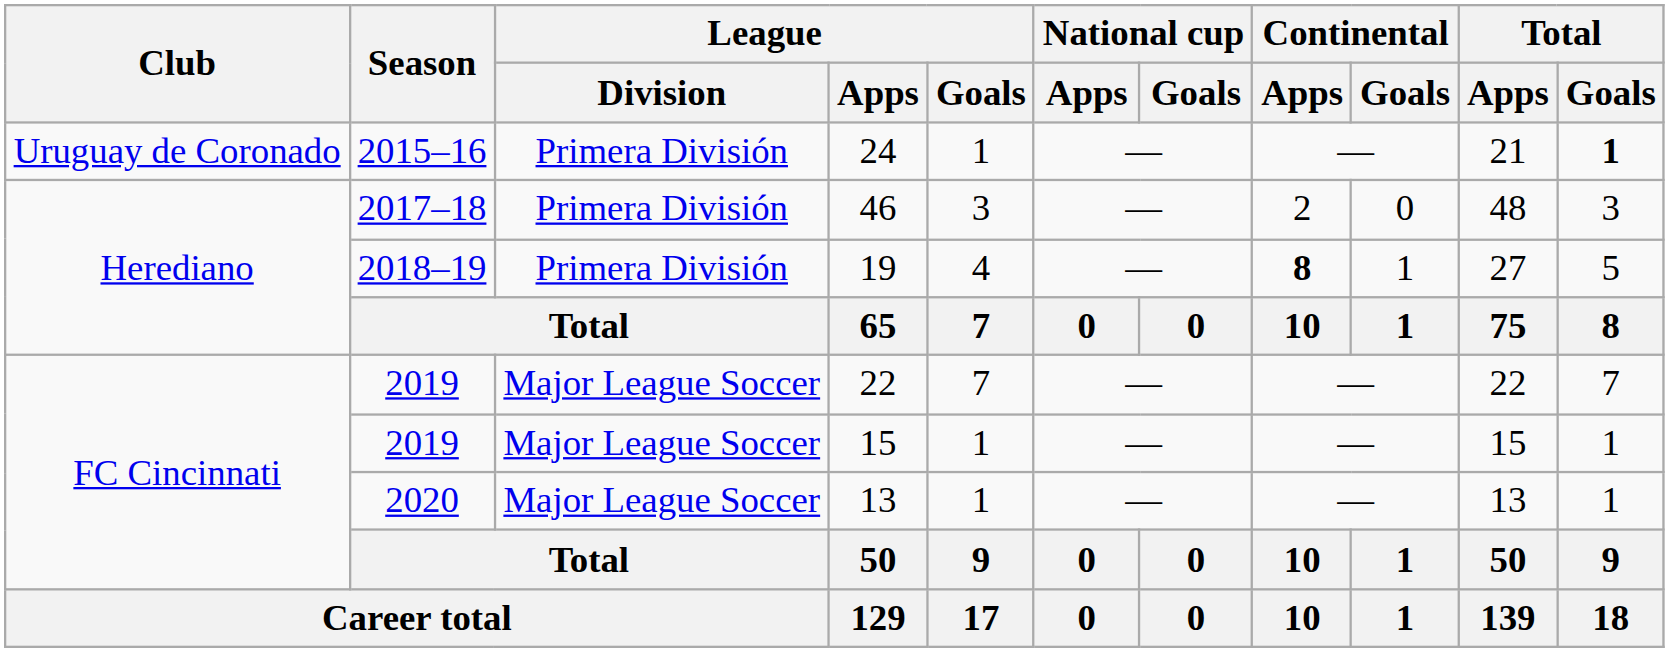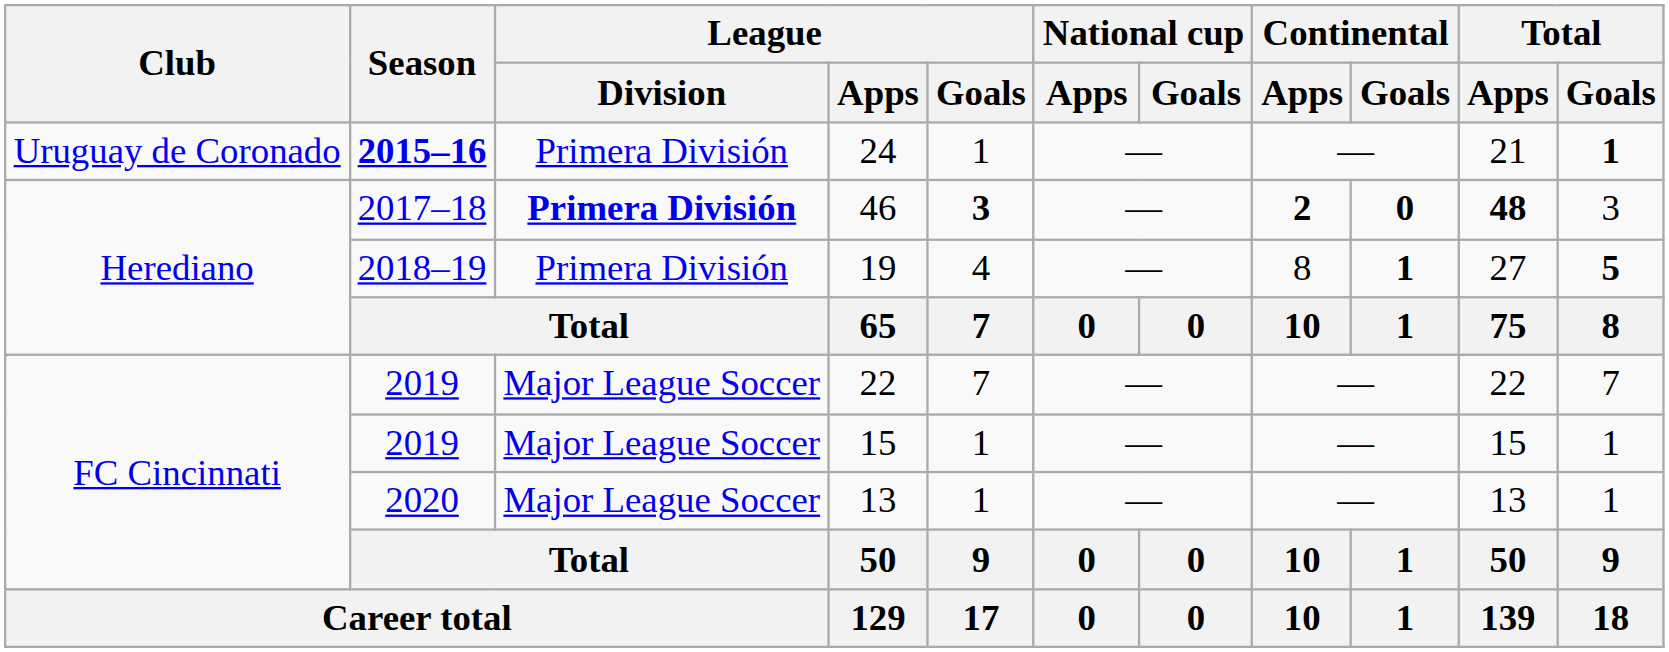(422, 150) normal -> (422, 150) bold
(662, 208) normal -> (662, 208) bold
(981, 208) normal -> (981, 208) bold
(1302, 208) normal -> (1302, 208) bold
(1405, 208) normal -> (1405, 208) bold
(1508, 208) normal -> (1508, 208) bold
(1302, 267) bold -> (1302, 267) normal
(1405, 267) normal -> (1405, 267) bold
(1611, 267) normal -> (1611, 267) bold
